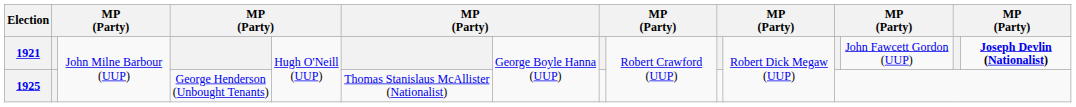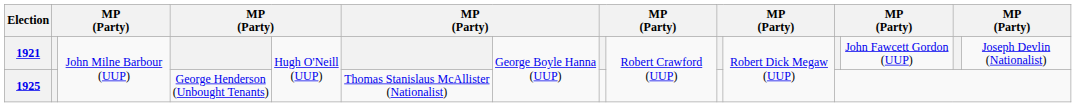(1016, 53) bold -> (1016, 53) normal
